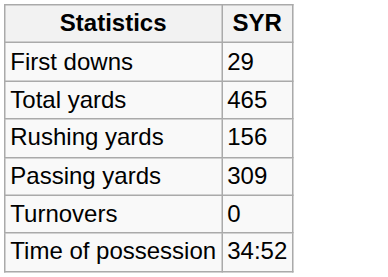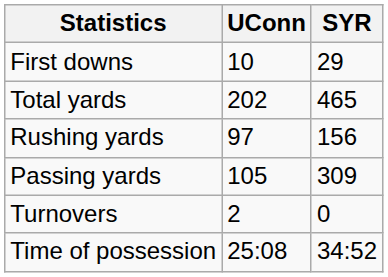+ column: (267, 23)
